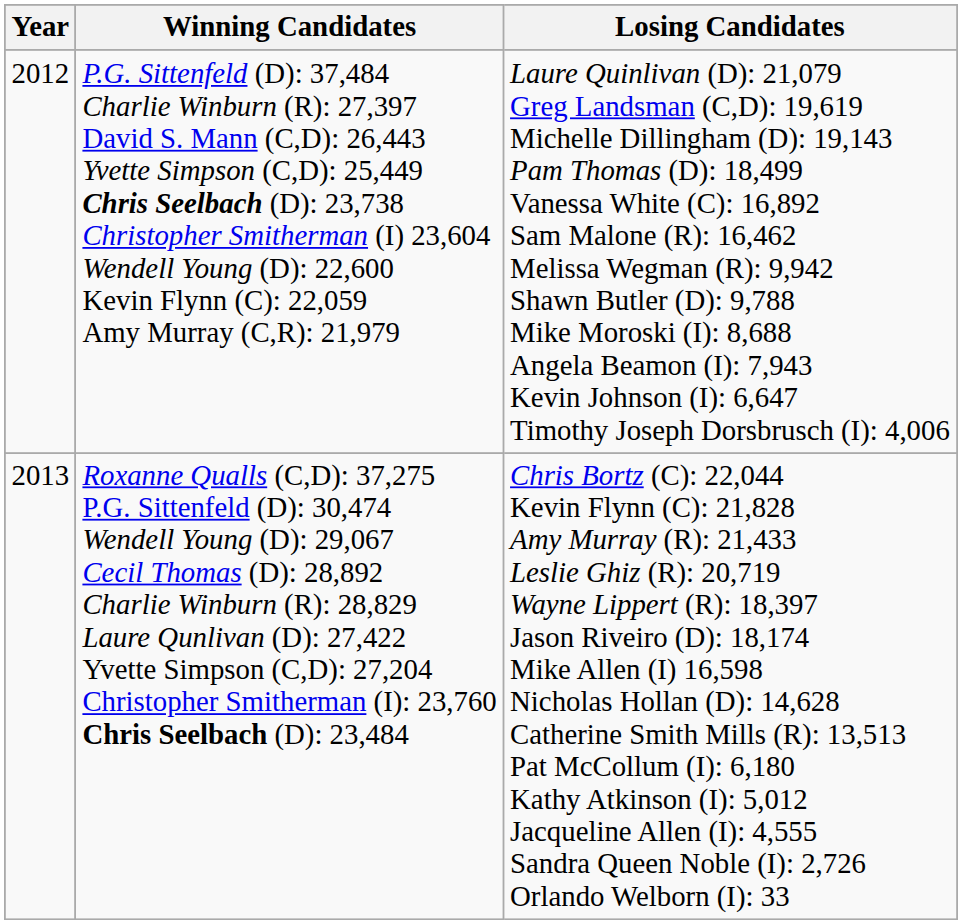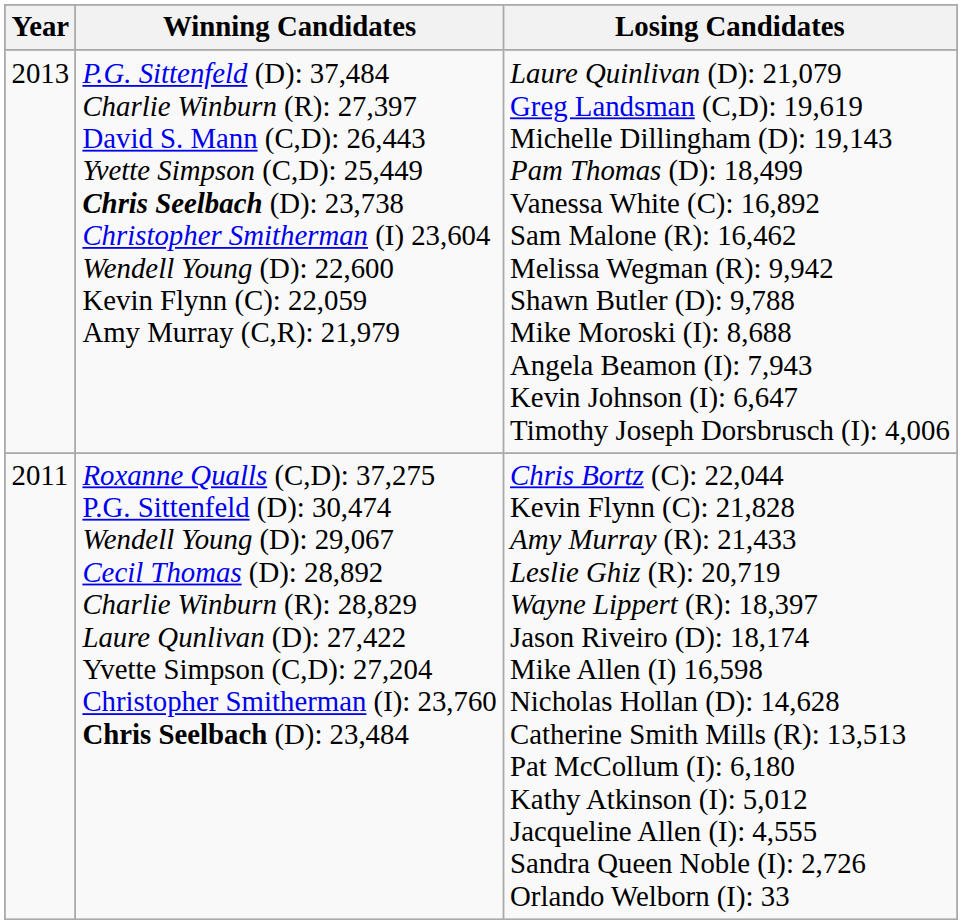(40, 73) 2012 -> (40, 73) 2013
(40, 475) 2013 -> (40, 475) 2011
